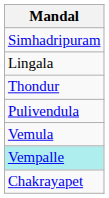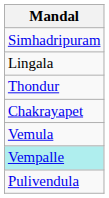(43, 110) Pulivendula -> (45, 110) Chakrayapet
(45, 181) Chakrayapet -> (43, 181) Pulivendula
